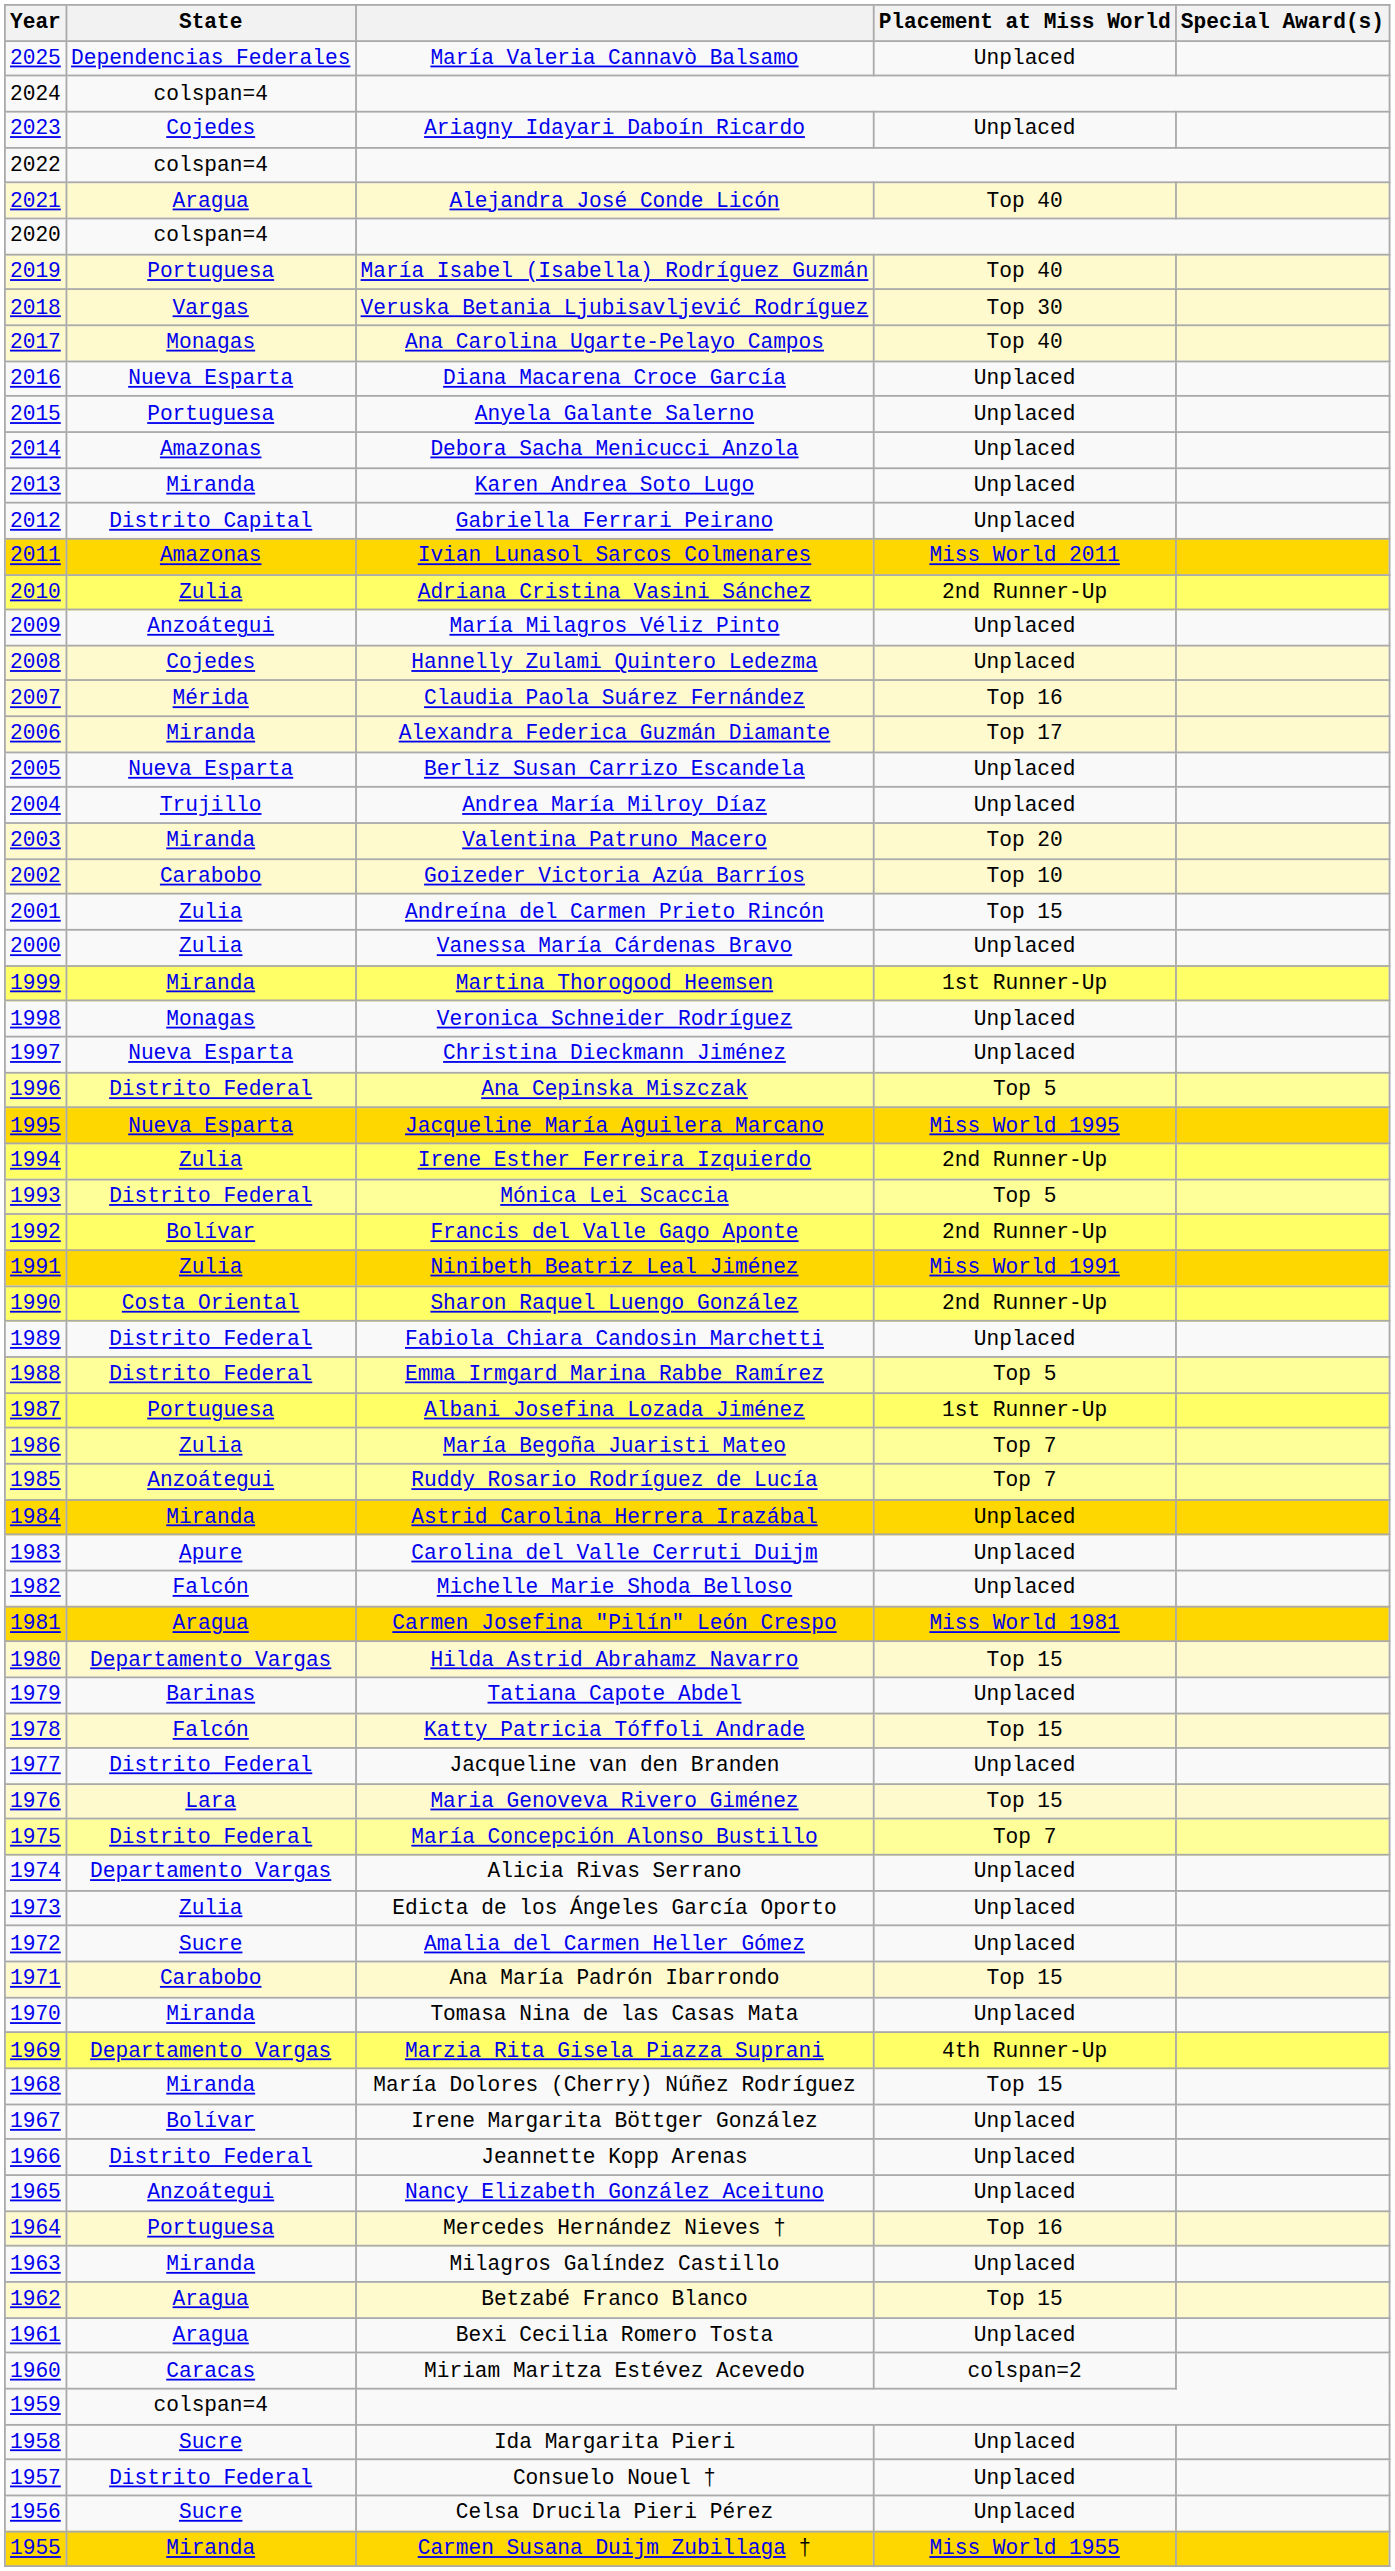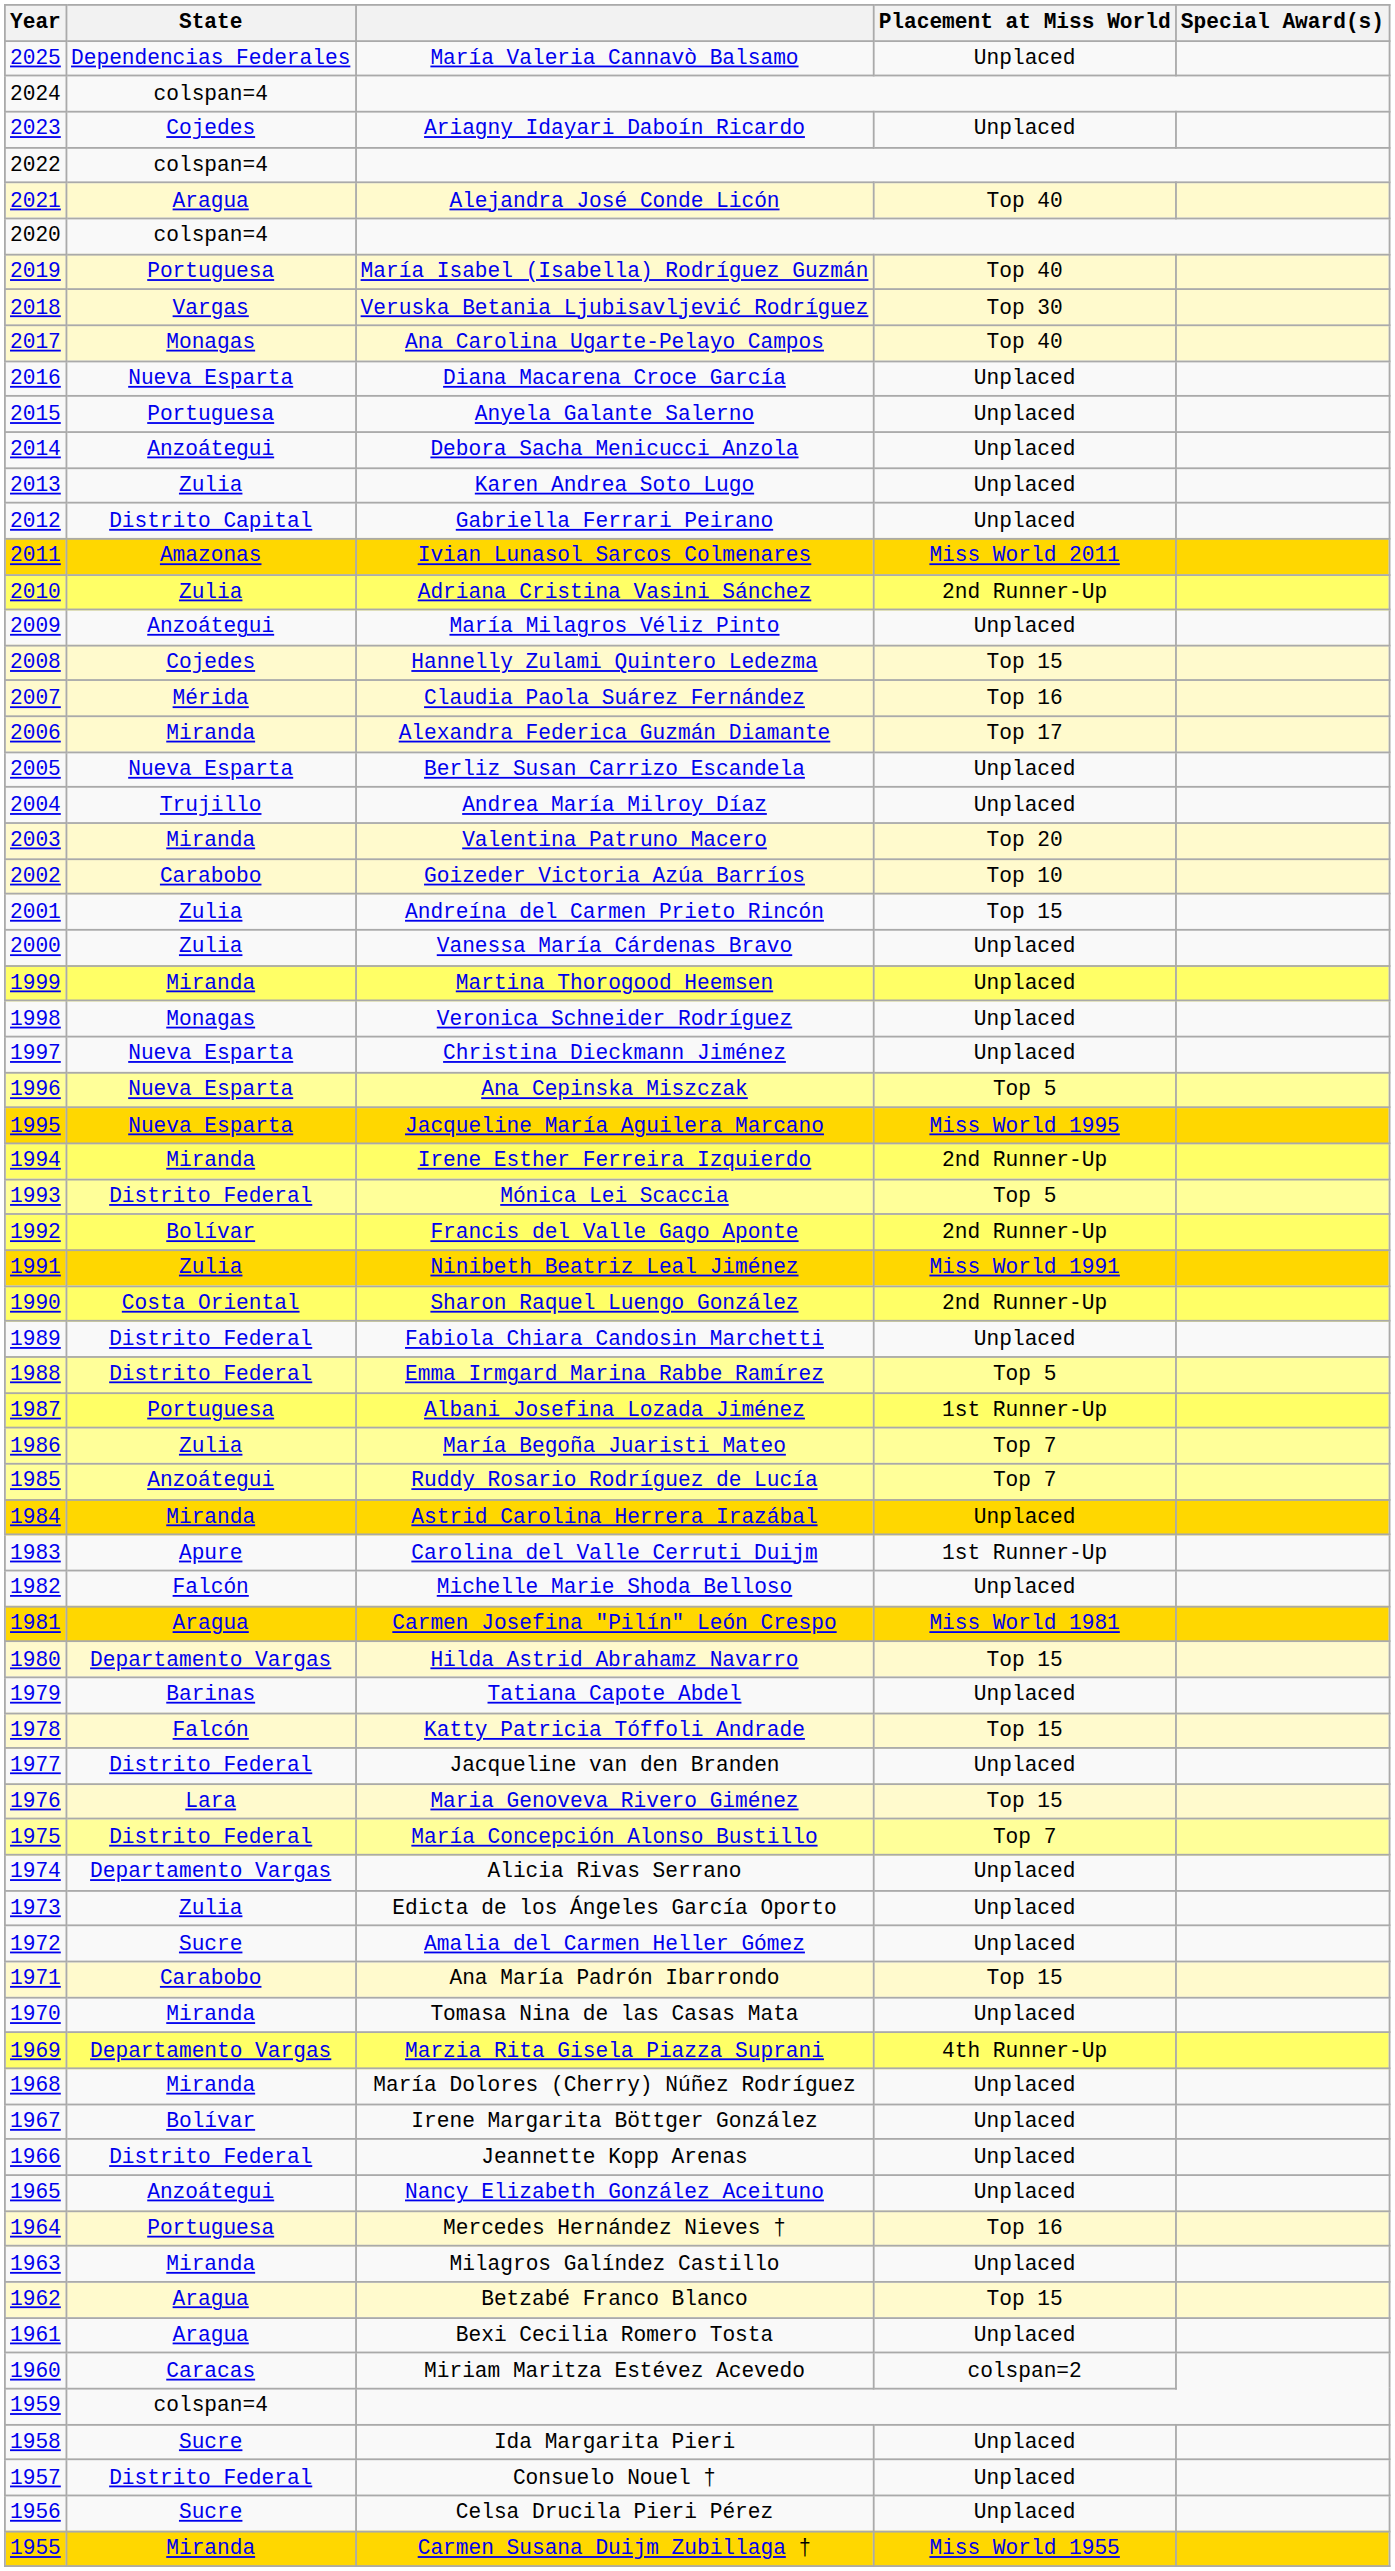(211, 449) Amazonas -> (211, 449) Anzoátegui
(211, 485) Miranda -> (211, 485) Zulia
(1025, 663) Unplaced -> (1025, 663) Top 15
(1025, 983) 1st Runner-Up -> (1025, 983) Unplaced
(211, 1090) Distrito Federal -> (211, 1090) Nueva Esparta
(211, 1161) Zulia -> (211, 1161) Miranda
(1025, 1552) Unplaced -> (1025, 1552) 1st Runner-Up
(1025, 2086) Top 15 -> (1025, 2086) Unplaced
